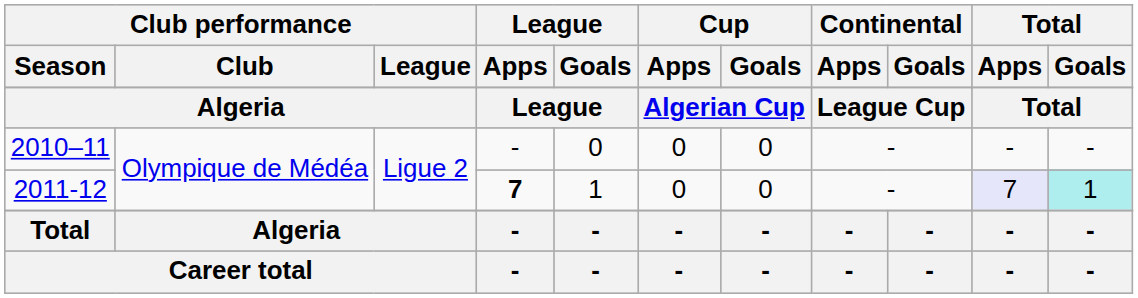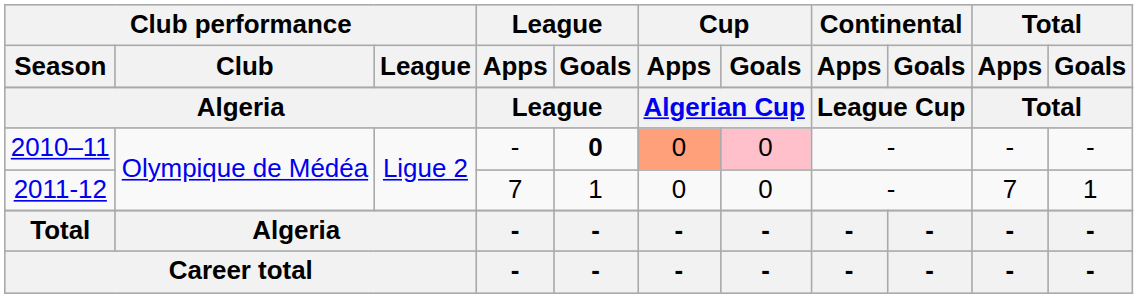(596, 148) normal -> (596, 148) bold
(679, 148) no background -> (679, 148) lightsalmon background
(765, 148) no background -> (765, 148) pink background
(515, 189) bold -> (515, 189) normal
(1010, 189) lavender background -> (1010, 189) no background
(1090, 189) paleturquoise background -> (1090, 189) no background
